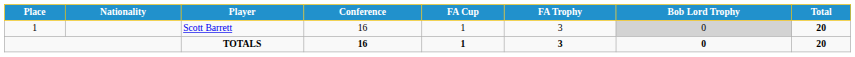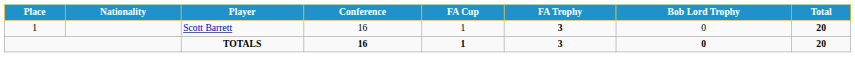(560, 28) normal -> (560, 28) bold
(704, 28) lightgrey background -> (704, 28) no background
